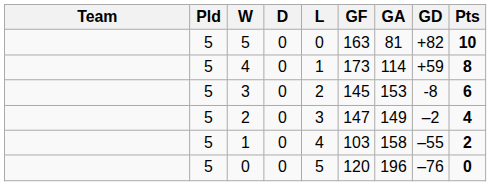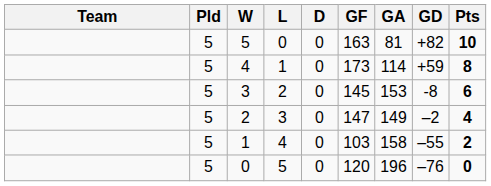columns swapped: (282, 17) <-> (320, 17)
